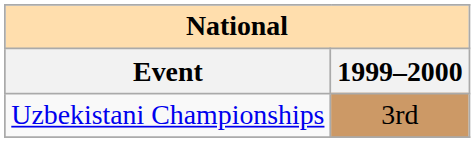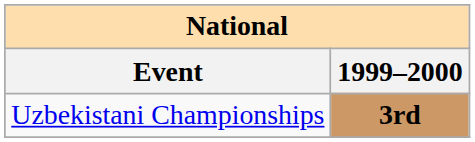(400, 114) normal -> (400, 114) bold
